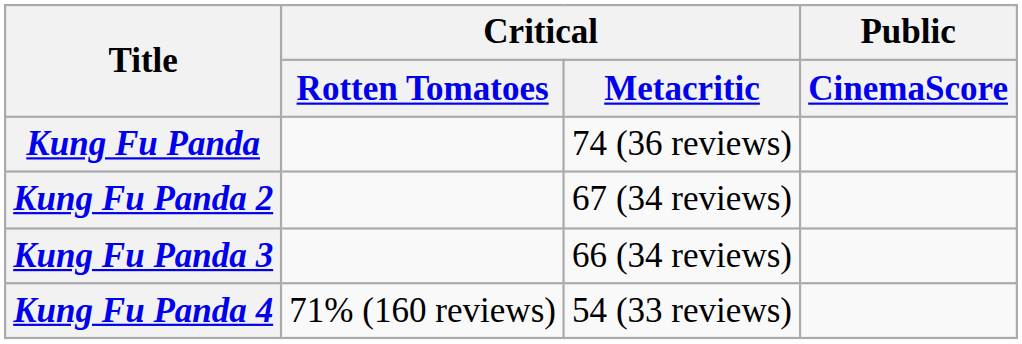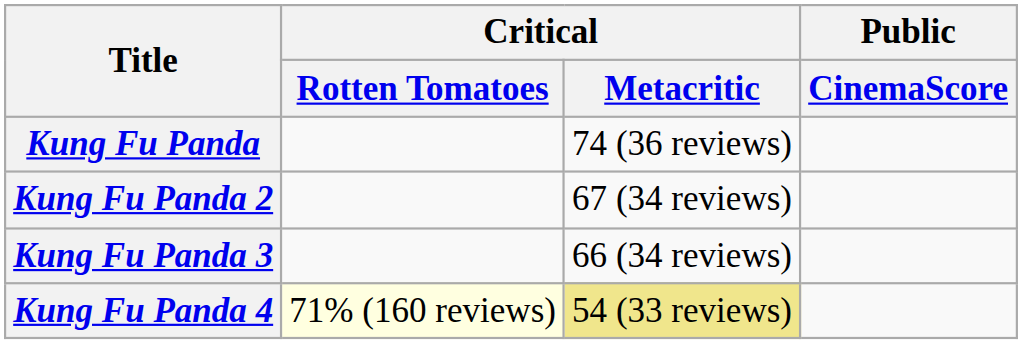(423, 310) no background -> (423, 310) lightyellow background
(682, 310) no background -> (682, 310) khaki background
